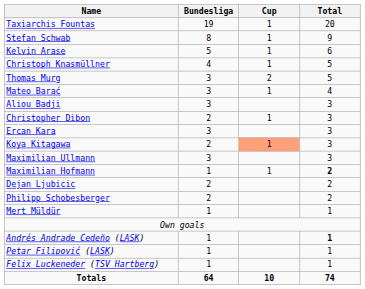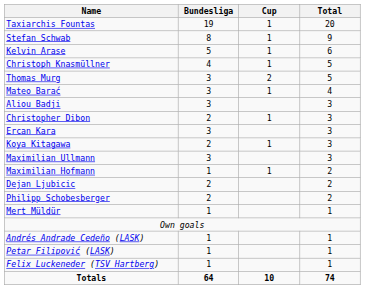(269, 144) lightsalmon background -> (269, 144) no background
(330, 171) bold -> (330, 171) normal
(330, 238) bold -> (330, 238) normal
